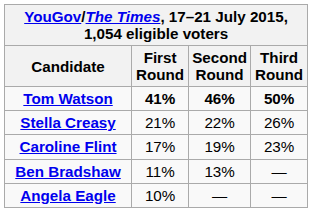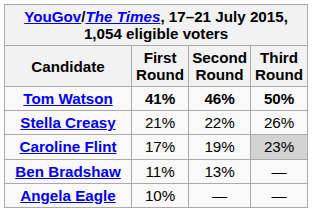(279, 147) no background -> (279, 147) lightgrey background
